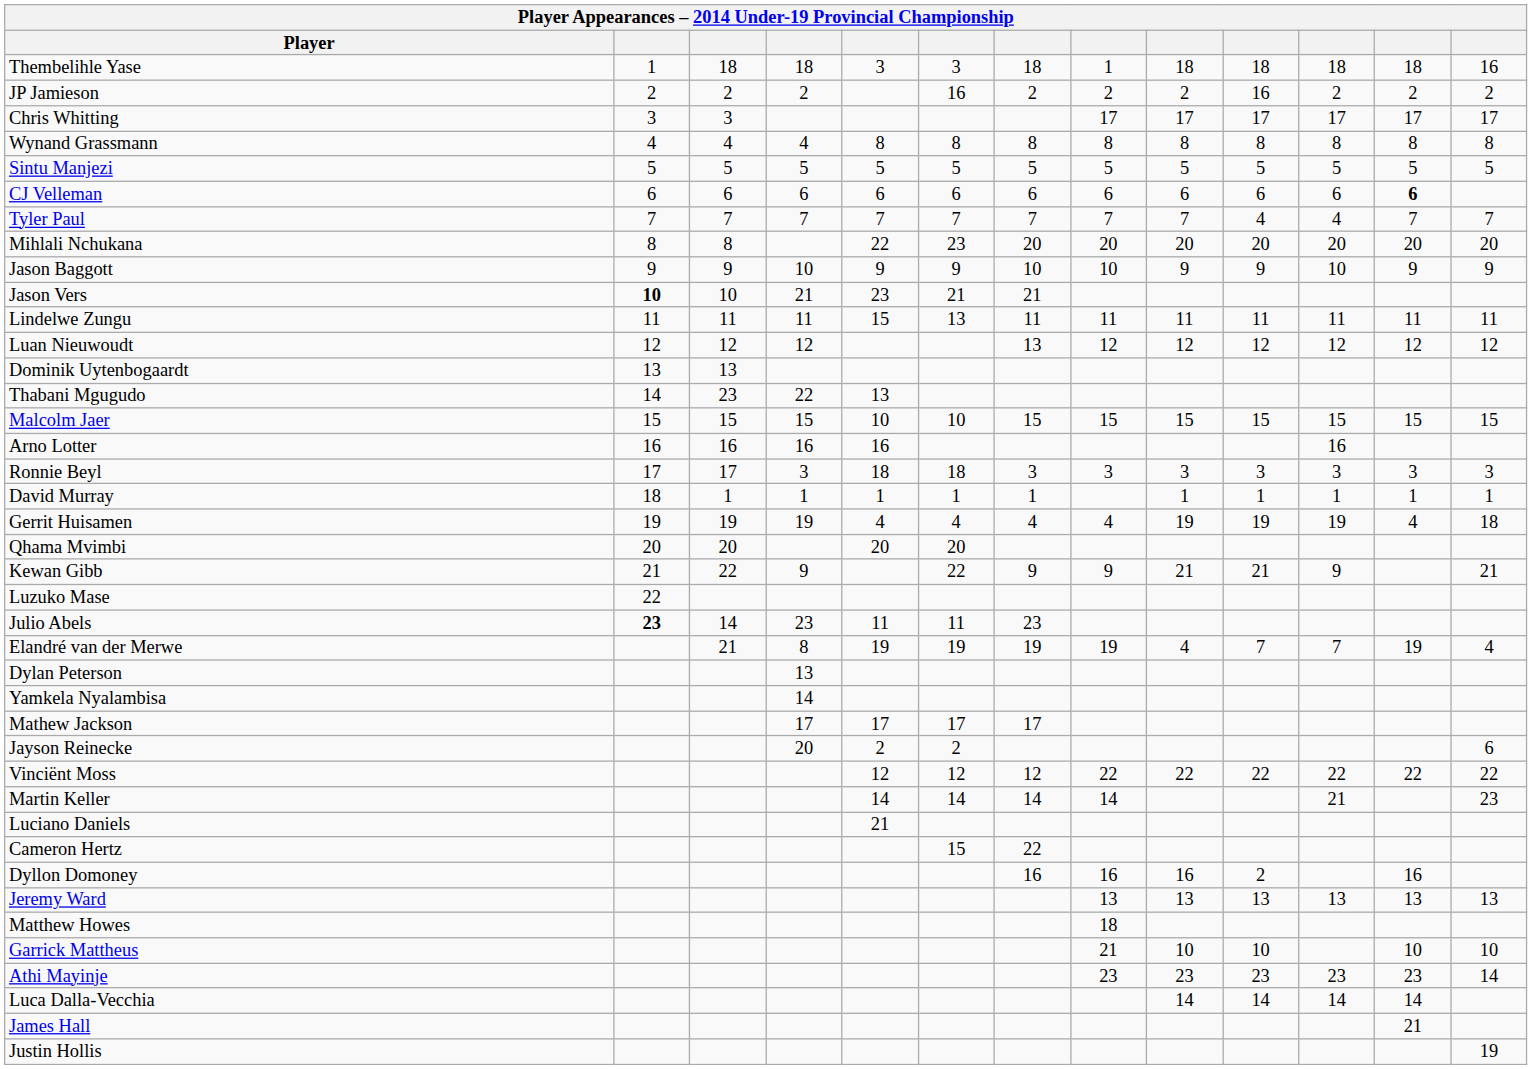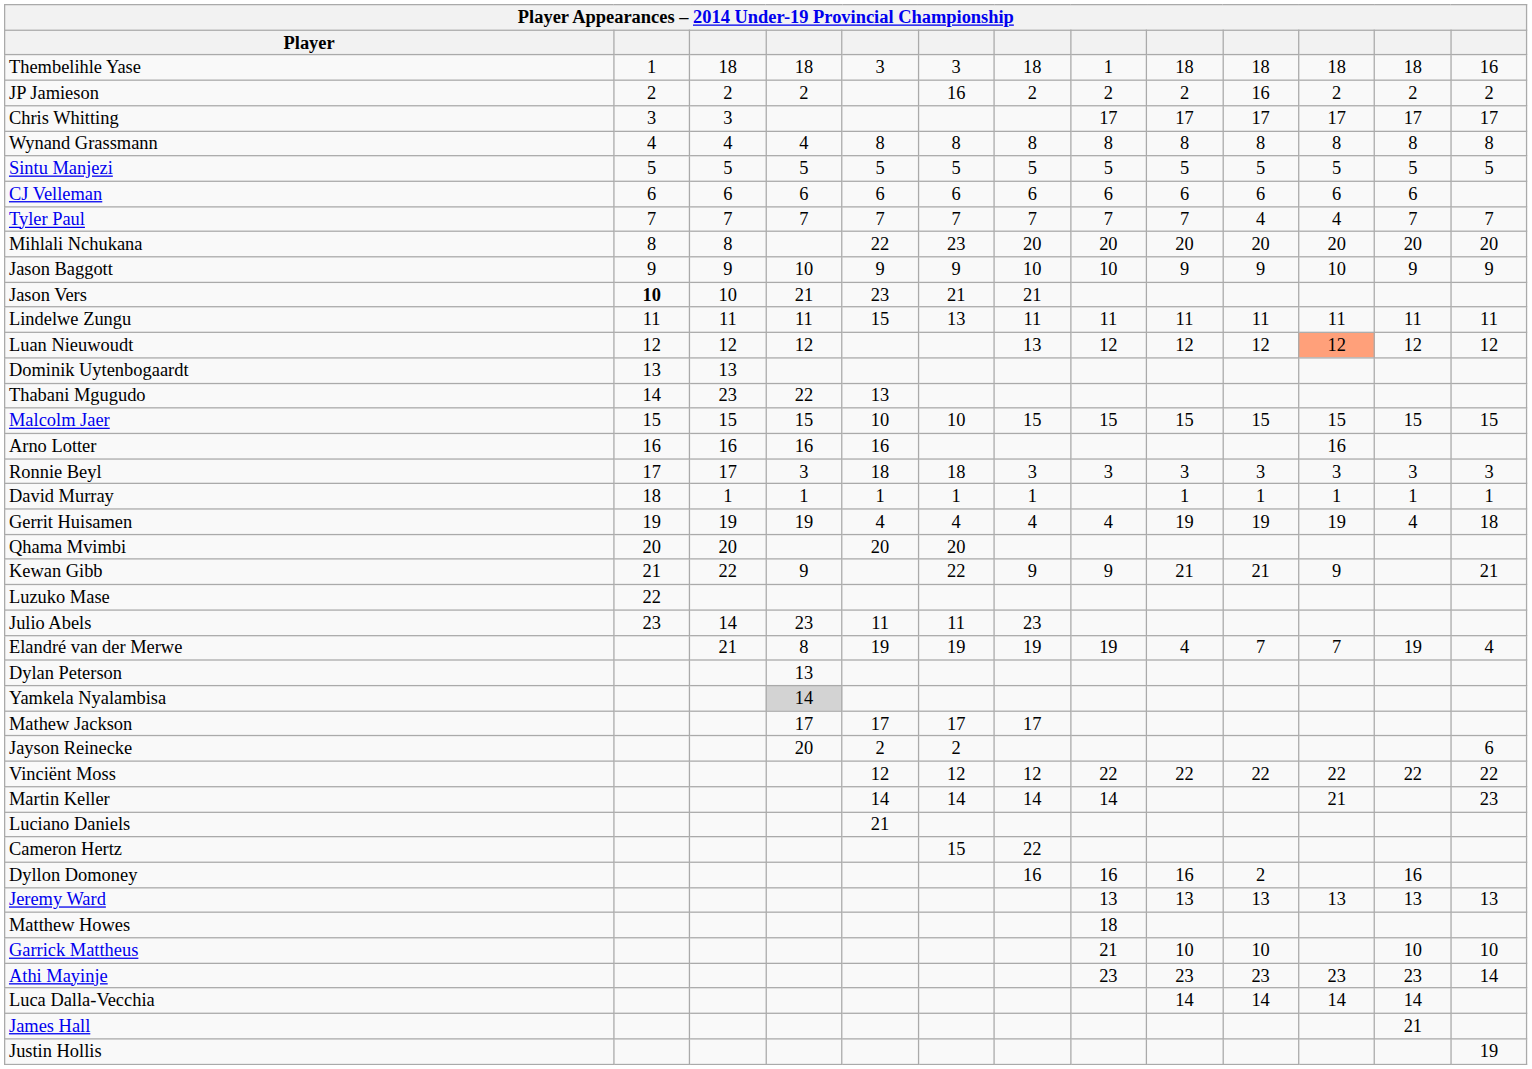(1413, 194) bold -> (1413, 194) normal
(1337, 345) no background -> (1337, 345) lightsalmon background
(652, 622) bold -> (652, 622) normal
(804, 698) no background -> (804, 698) lightgrey background
